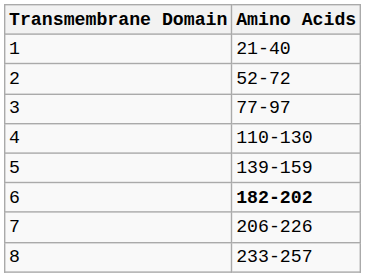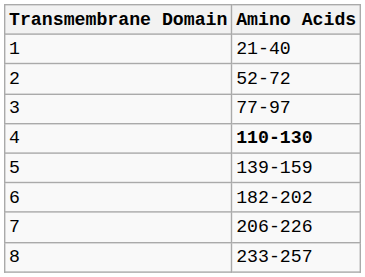(274, 138) normal -> (274, 138) bold
(274, 198) bold -> (274, 198) normal
